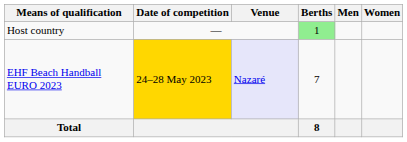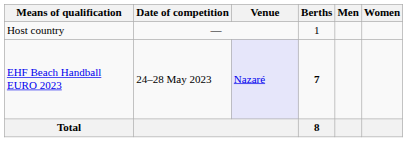(317, 30) lightgreen background -> (317, 30) no background
(174, 79) gold background -> (174, 79) no background
(317, 79) normal -> (317, 79) bold
